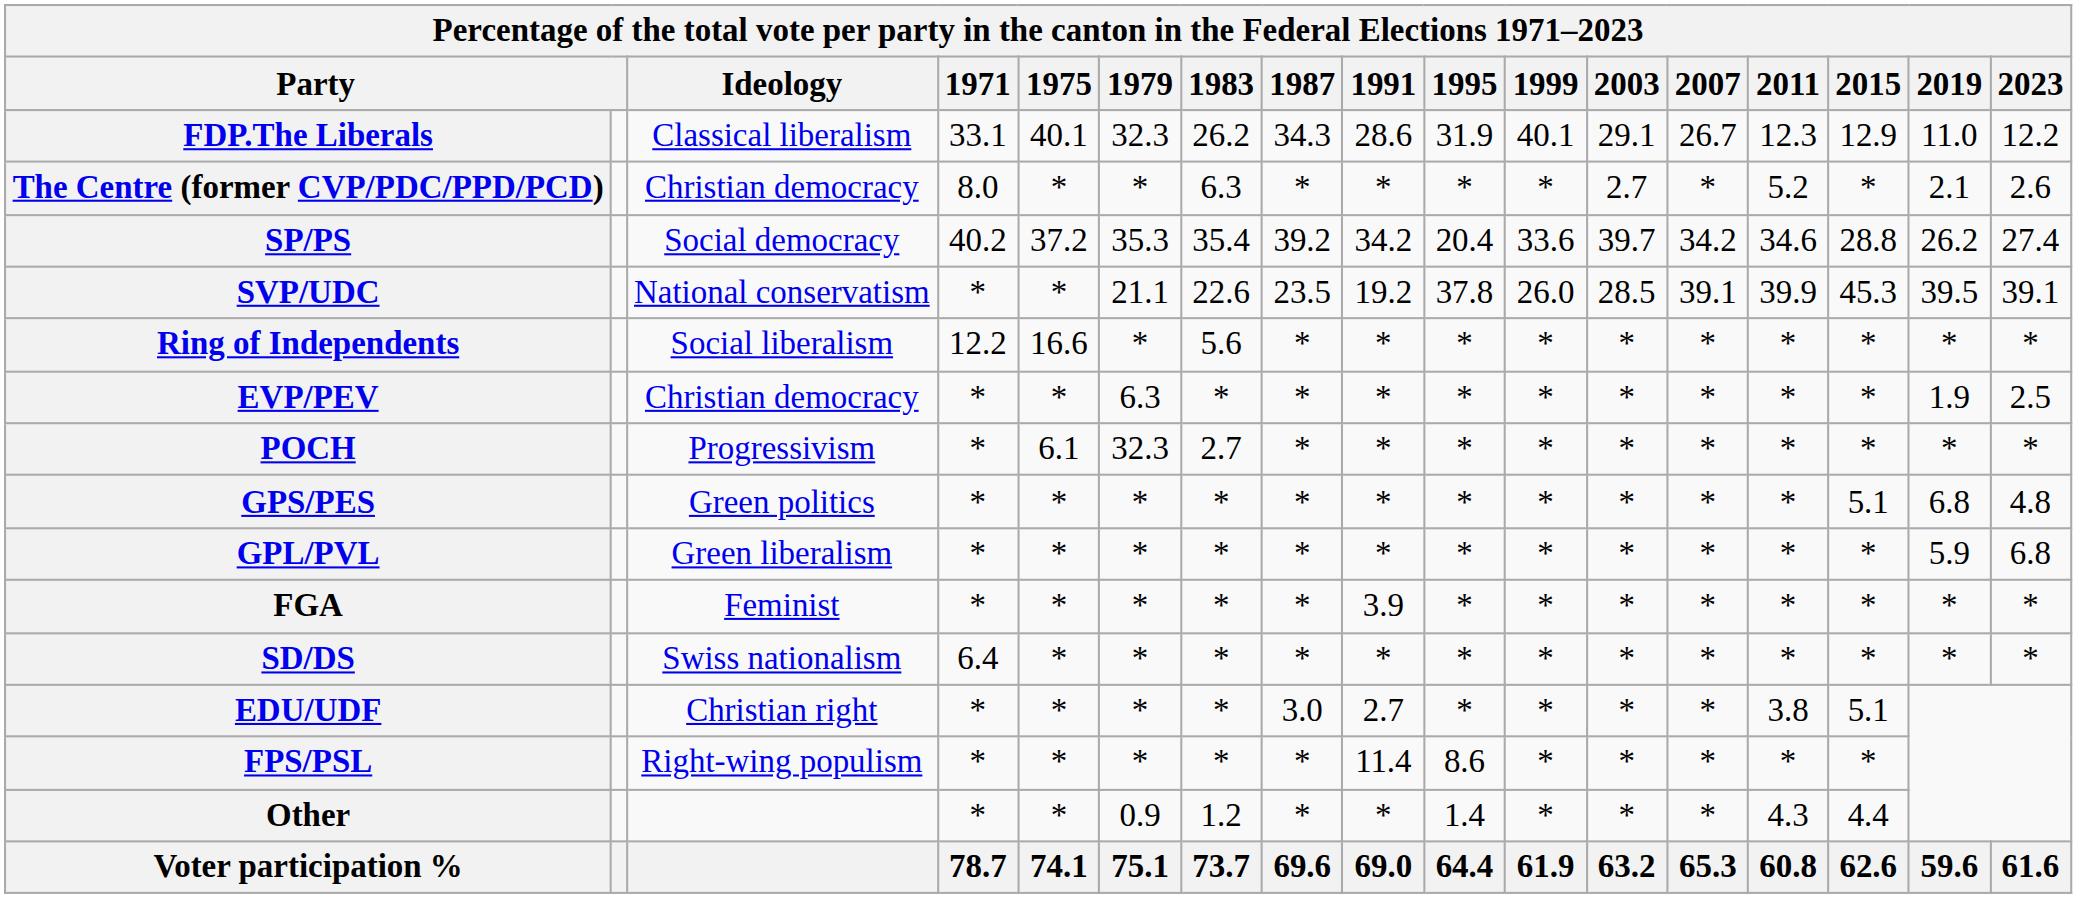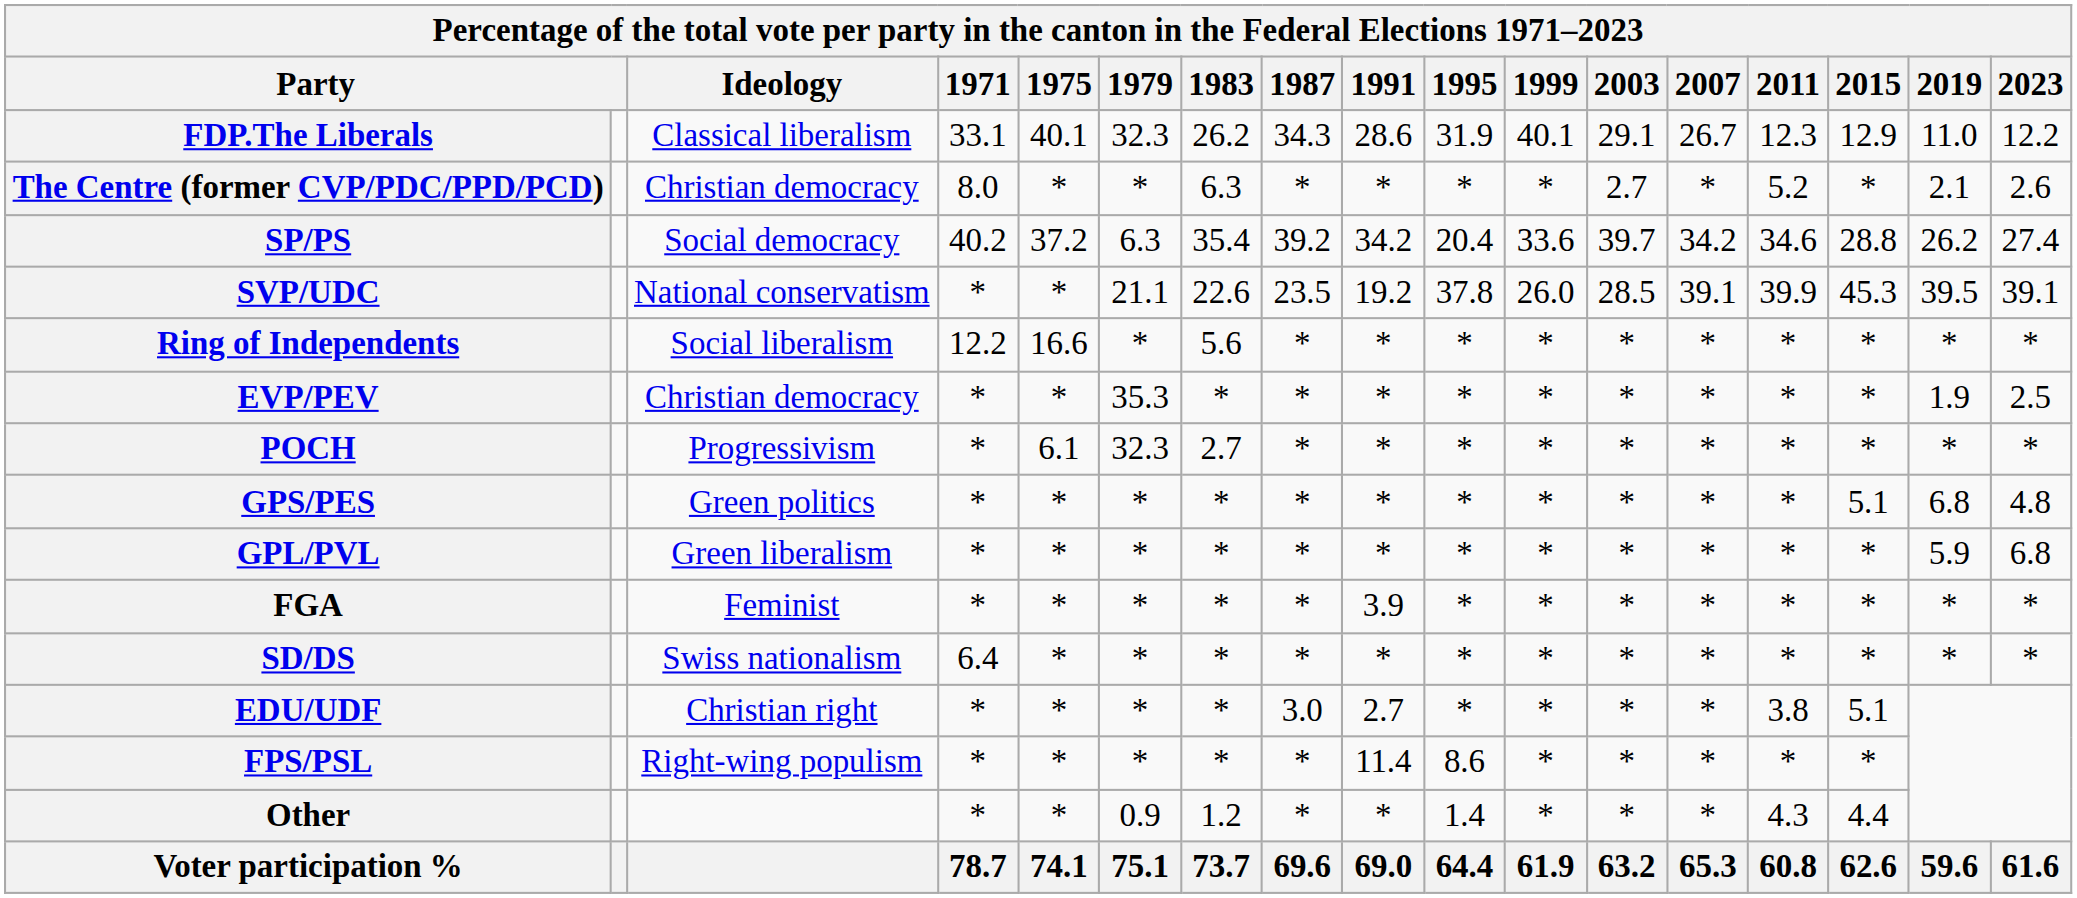(1140, 239) 35.3 -> (1140, 239) 6.3
(1140, 396) 6.3 -> (1140, 396) 35.3
